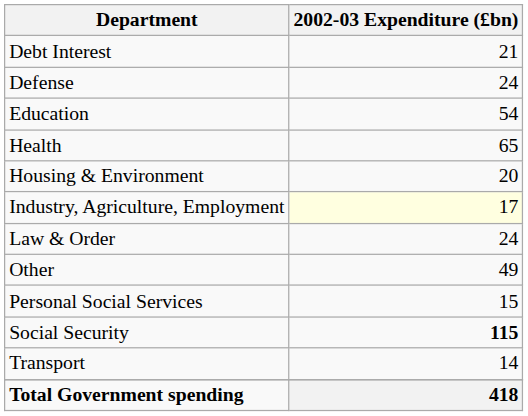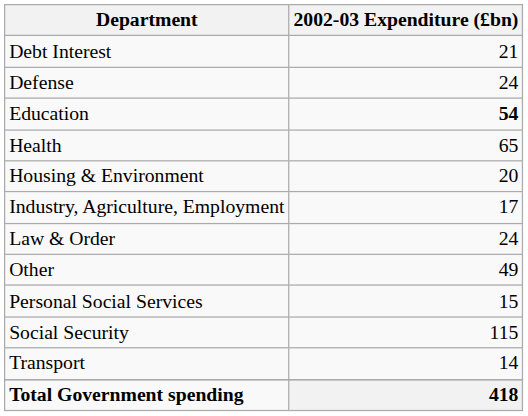(509, 113) normal -> (509, 113) bold
(509, 207) lightyellow background -> (509, 207) no background
(504, 332) bold -> (504, 332) normal
